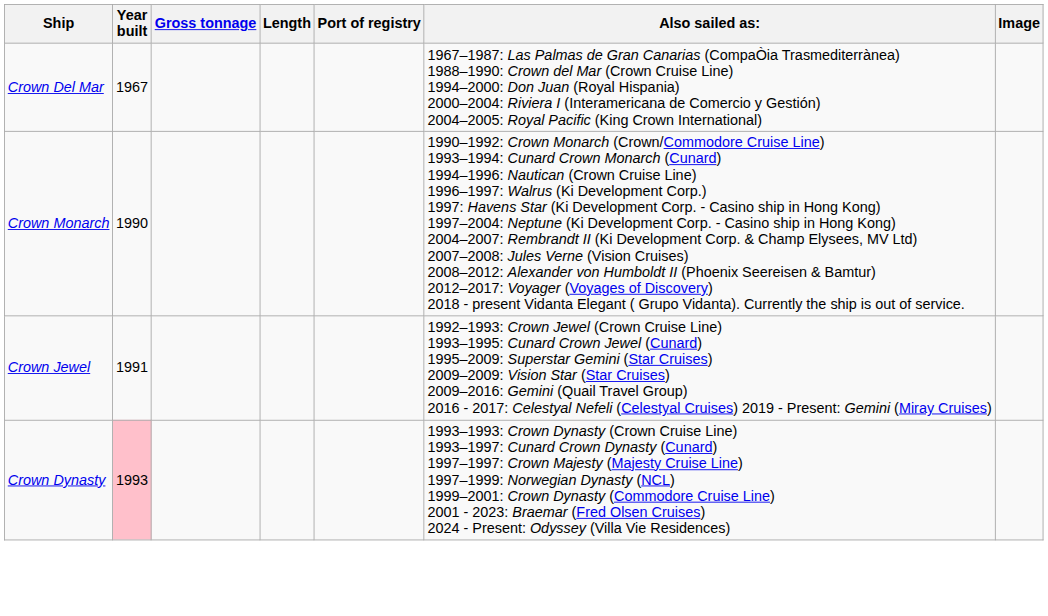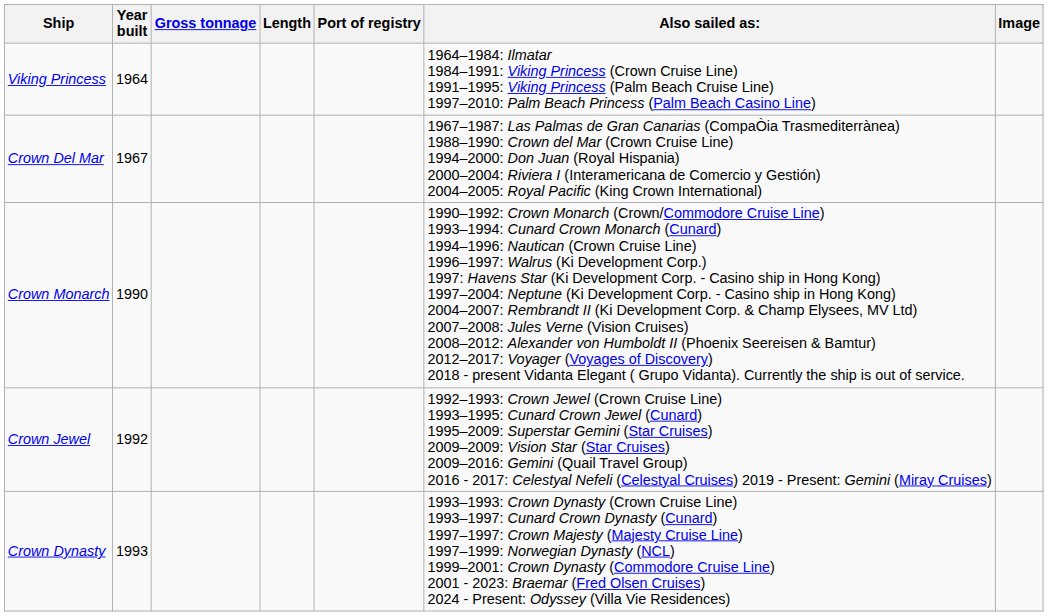+ row: (57, 79)
(132, 367) 1991 -> (132, 439) 1992
(132, 479) pink background -> (132, 551) no background
